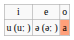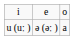(65, 27) lightsalmon background -> (65, 27) no background
